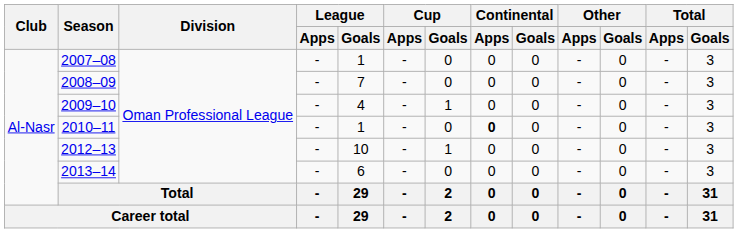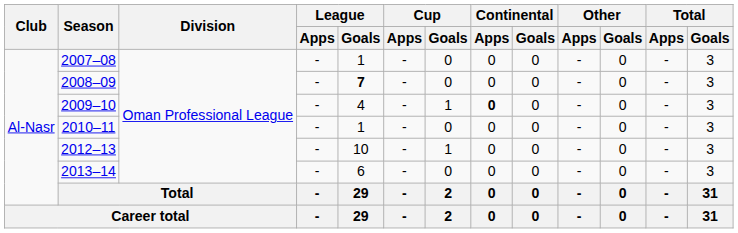(361, 82) normal -> (361, 82) bold
(492, 104) normal -> (492, 104) bold
(492, 127) bold -> (492, 127) normal
